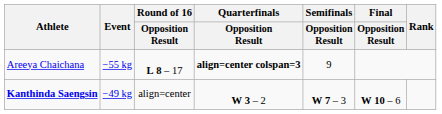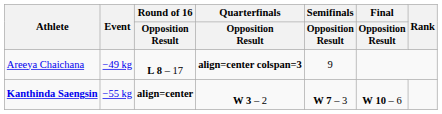(117, 65) −55 kg -> (117, 65) −49 kg
(117, 94) −49 kg -> (117, 94) −55 kg
(164, 94) normal -> (165, 94) bold
